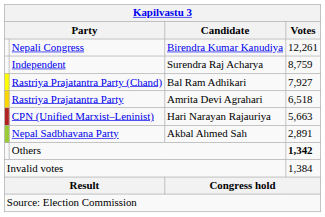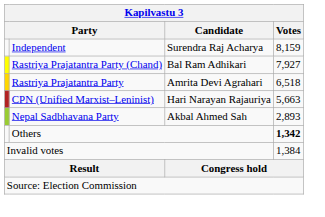- row: (48, 47)
(300, 64) 8,759 -> (288, 47) 8,159
(300, 133) 2,891 -> (288, 116) 2,893
